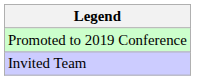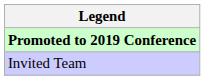(97, 39) normal -> (102, 39) bold
